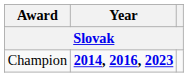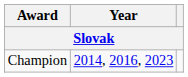(123, 60) bold -> (123, 60) normal
